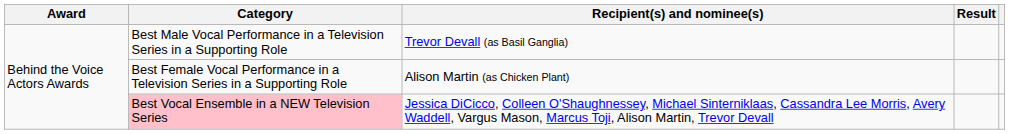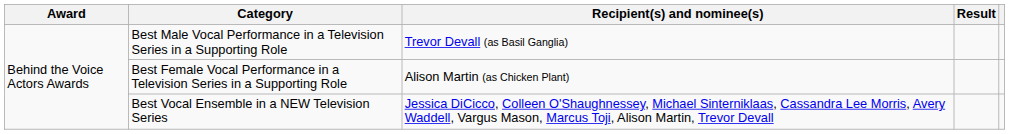(251, 111) pink background -> (251, 111) no background
